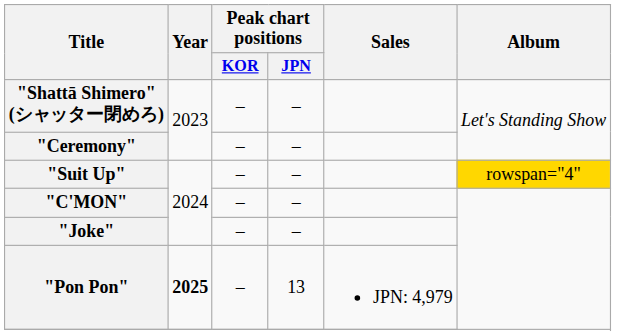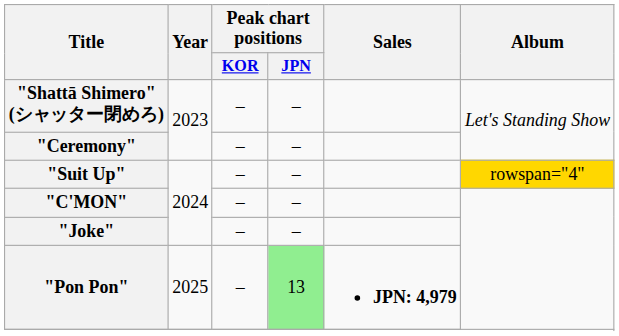(190, 287) bold -> (190, 287) normal
(296, 287) no background -> (296, 287) lightgreen background
(390, 298) normal -> (392, 298) bold
